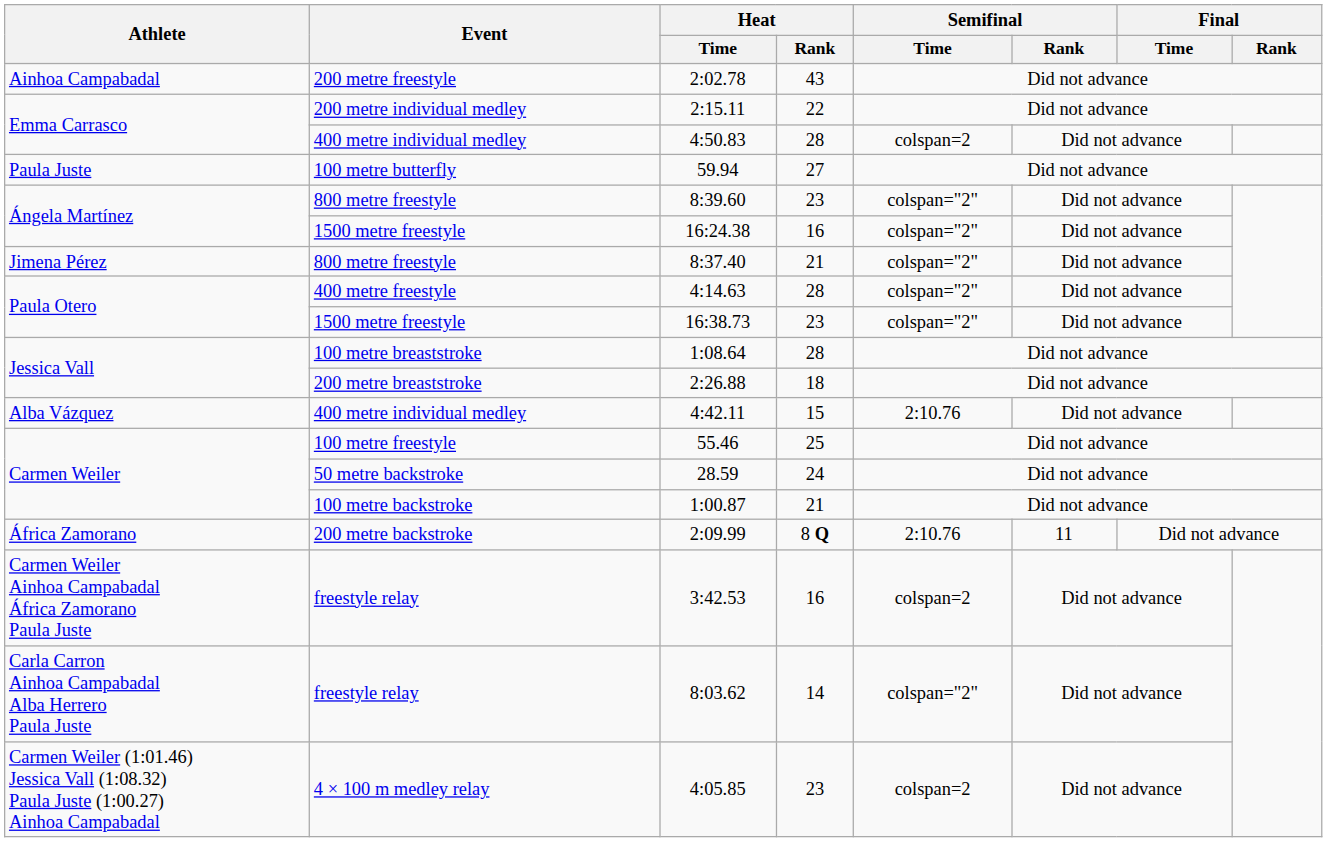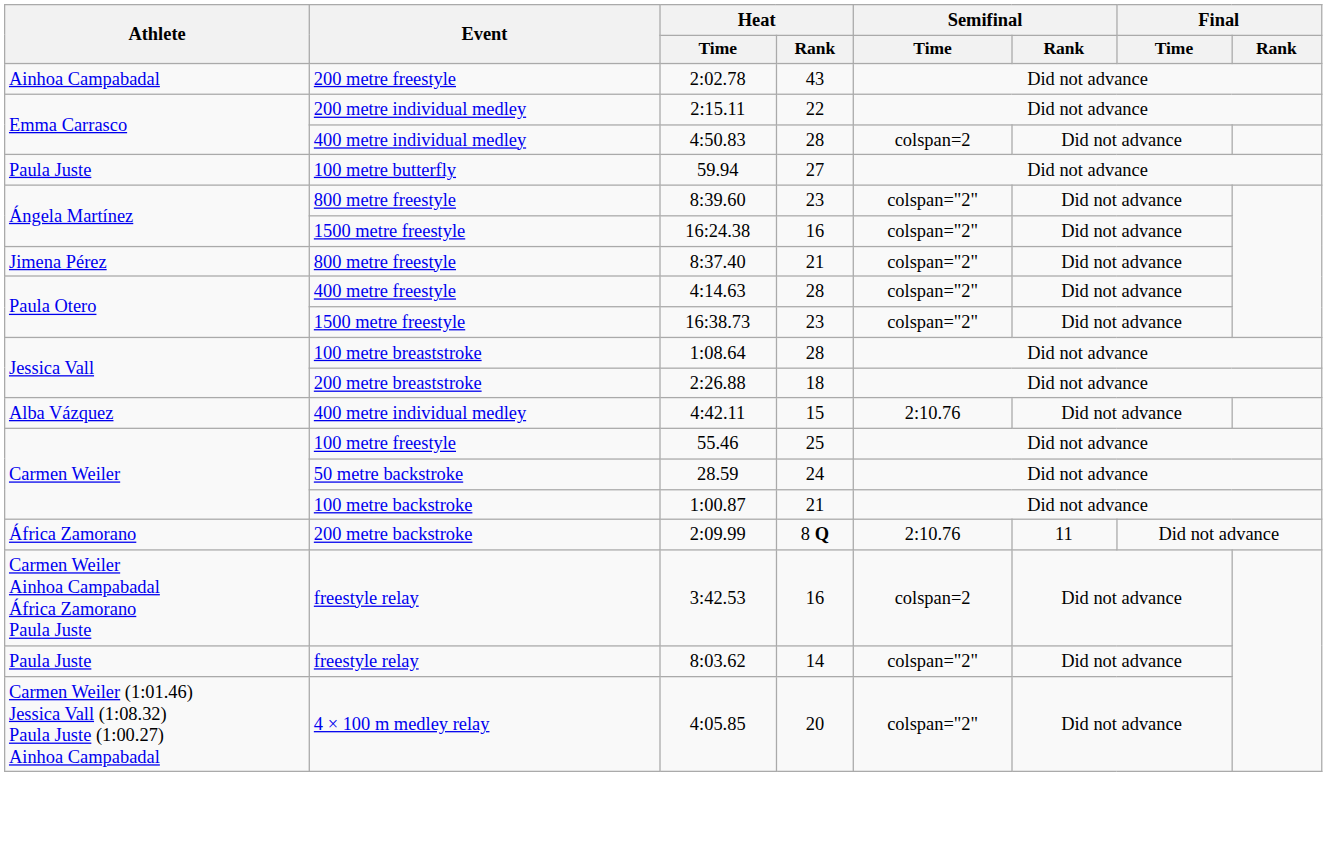(84, 693) Carla Carron Ainhoa Campabadal Alba Herrero Paula Juste -> (50, 661) Paula Juste
(815, 789) 23 -> (815, 724) 20
(933, 789) colspan=2 -> (933, 724) colspan="2"
